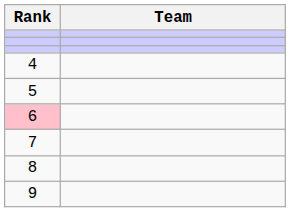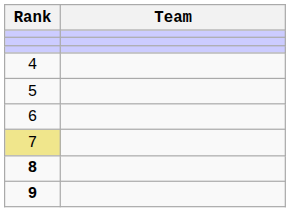(33, 117) pink background -> (33, 117) no background
(33, 142) no background -> (33, 142) khaki background
(33, 168) normal -> (33, 168) bold
(33, 194) normal -> (33, 194) bold
